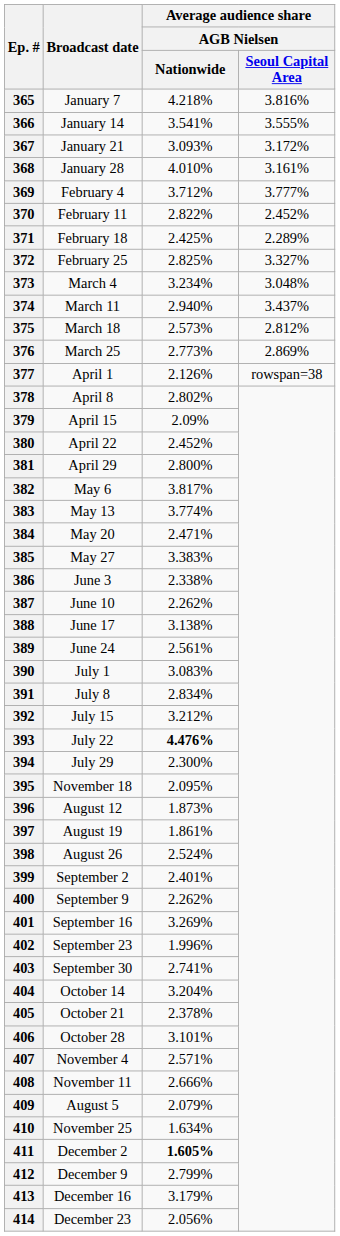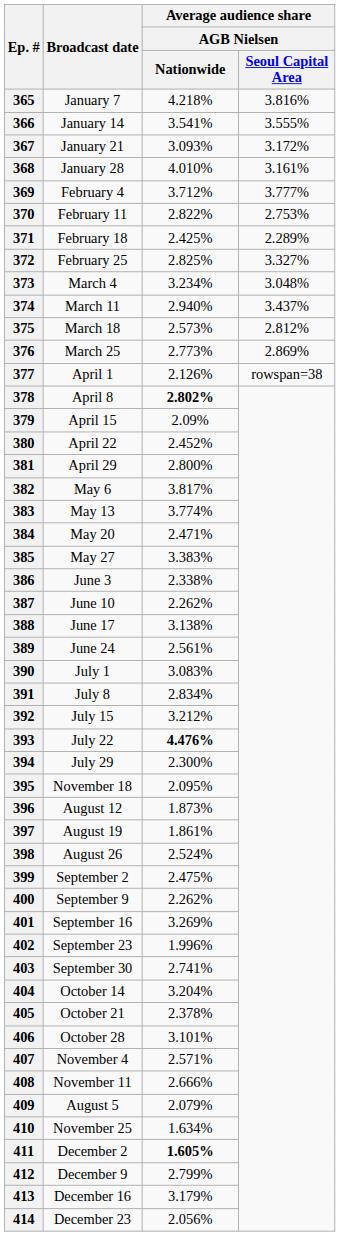(287, 214) 2.452% -> (287, 214) 2.753%
(190, 397) normal -> (190, 397) bold
(190, 877) 2.401% -> (190, 877) 2.475%
